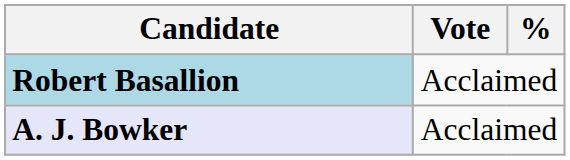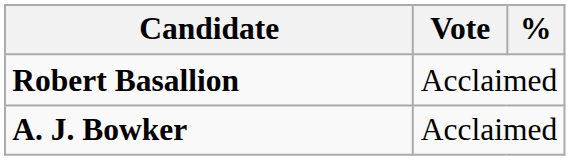(126, 79) lightblue background -> (126, 79) no background
(100, 129) lavender background -> (100, 129) no background
